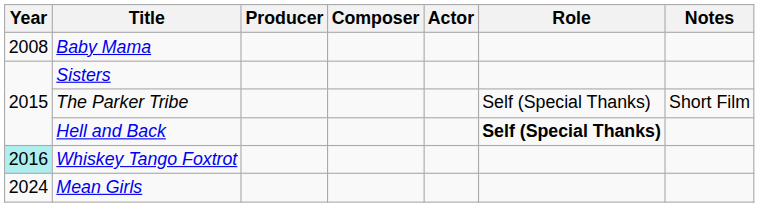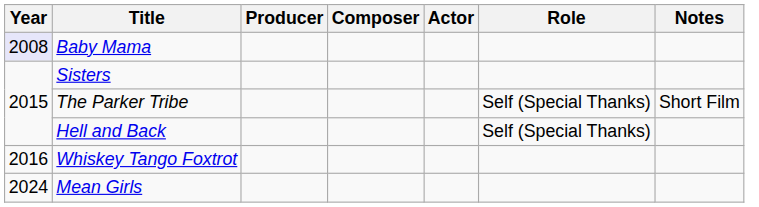(28, 46) no background -> (28, 46) lavender background
(572, 131) bold -> (566, 131) normal
(28, 159) paleturquoise background -> (28, 159) no background
